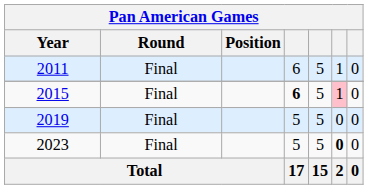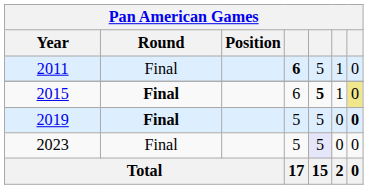(296, 68) normal -> (296, 68) bold
(161, 94) normal -> (161, 94) bold
(296, 94) bold -> (296, 94) normal
(320, 94) normal -> (320, 94) bold
(340, 94) pink background -> (340, 94) no background
(355, 94) no background -> (355, 94) khaki background
(161, 119) normal -> (161, 119) bold
(355, 119) normal -> (355, 119) bold
(320, 145) no background -> (320, 145) lavender background
(340, 145) bold -> (340, 145) normal
